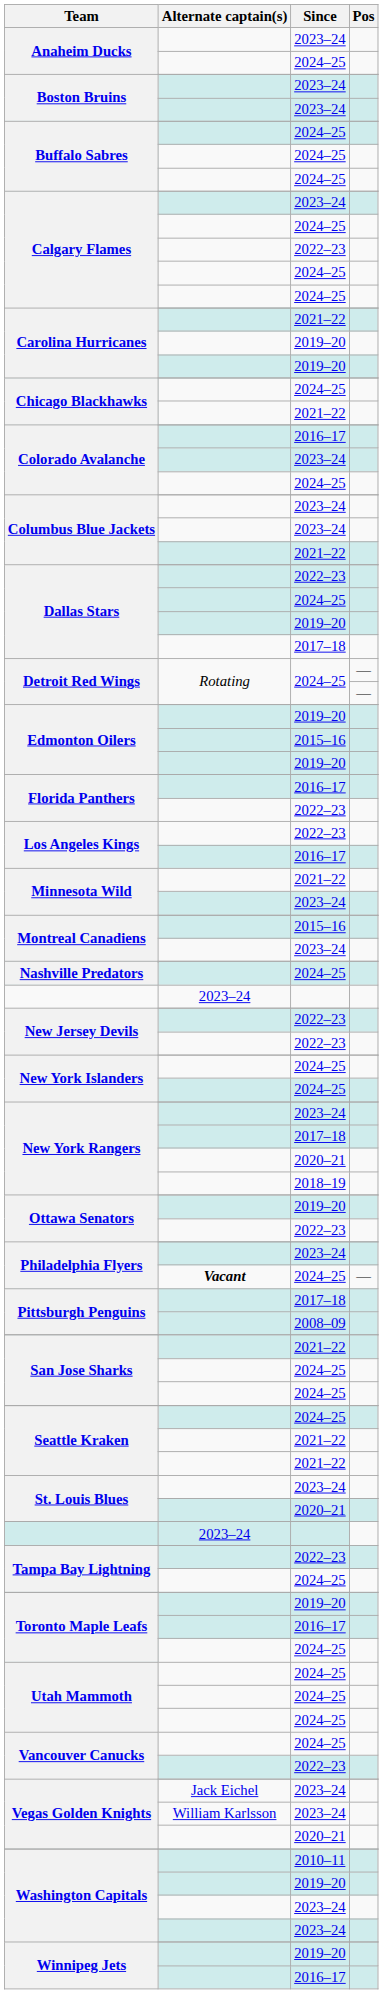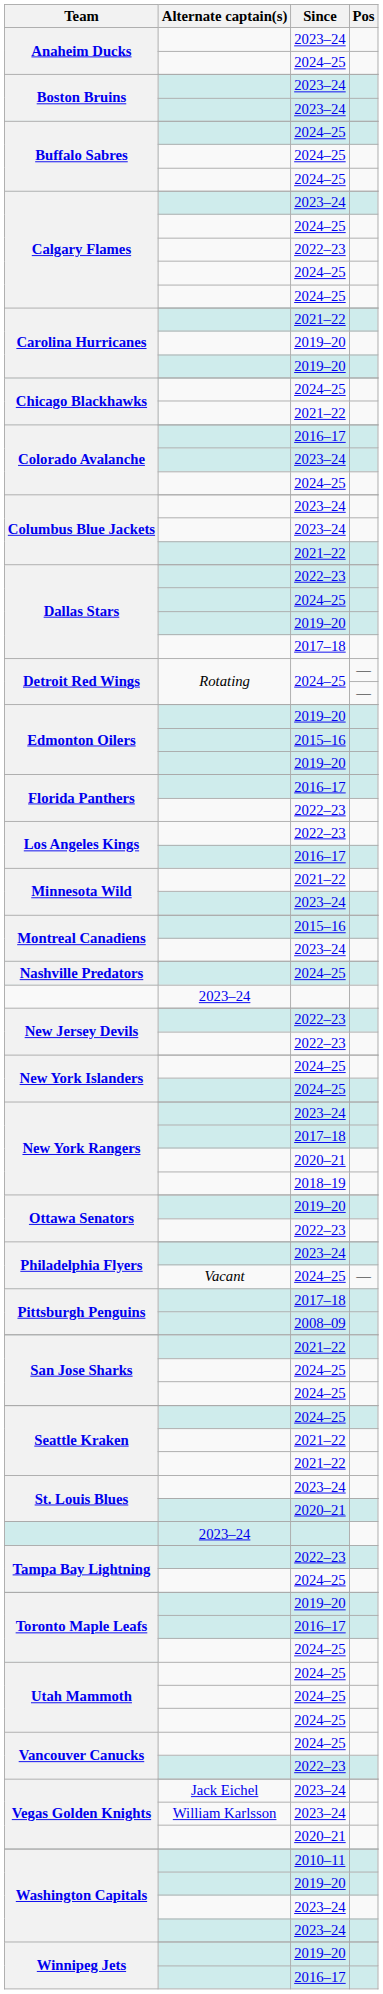(225, 1276) bold -> (225, 1276) normal
